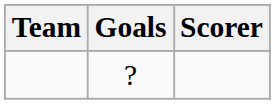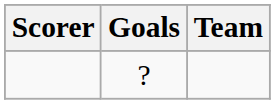columns swapped: (222, 27) <-> (46, 27)
